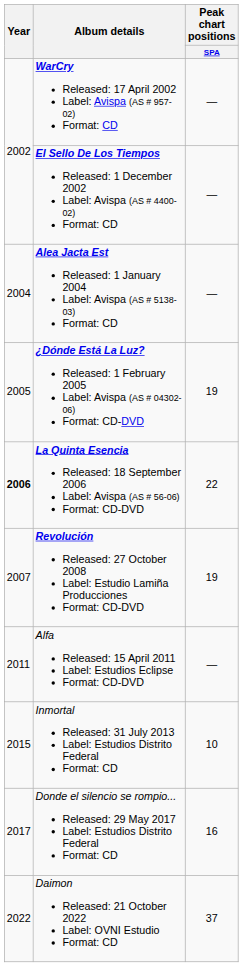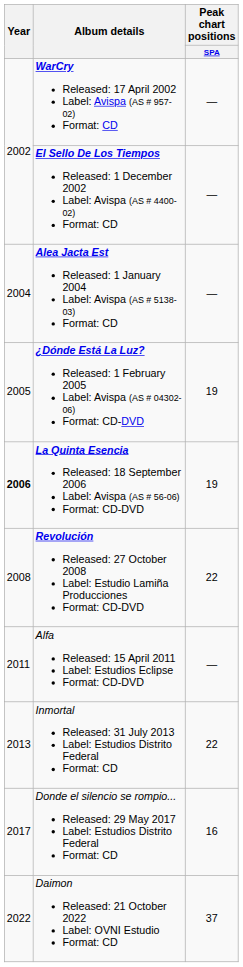(212, 485) 22 -> (212, 485) 19
(19, 577) 2007 -> (19, 577) 2008
(212, 577) 19 -> (212, 577) 22
(19, 745) 2015 -> (19, 745) 2013
(212, 745) 10 -> (212, 745) 22
